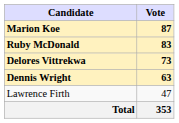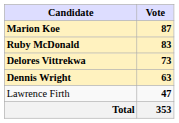(166, 93) normal -> (166, 93) bold
